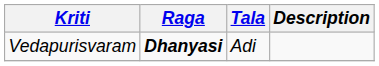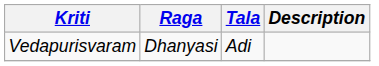(183, 46) bold -> (181, 46) normal
